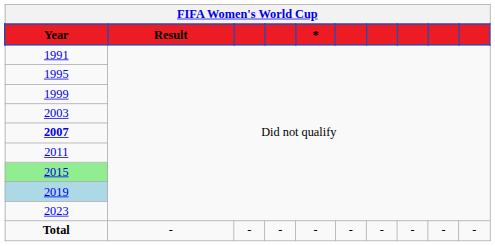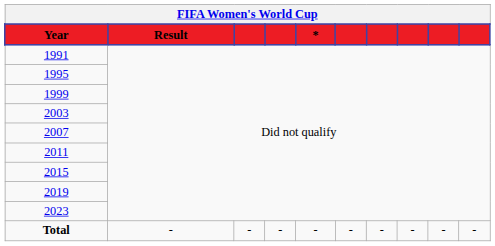(56, 133) bold -> (56, 133) normal
(56, 172) lightgreen background -> (56, 172) no background
(56, 191) lightblue background -> (56, 191) no background
